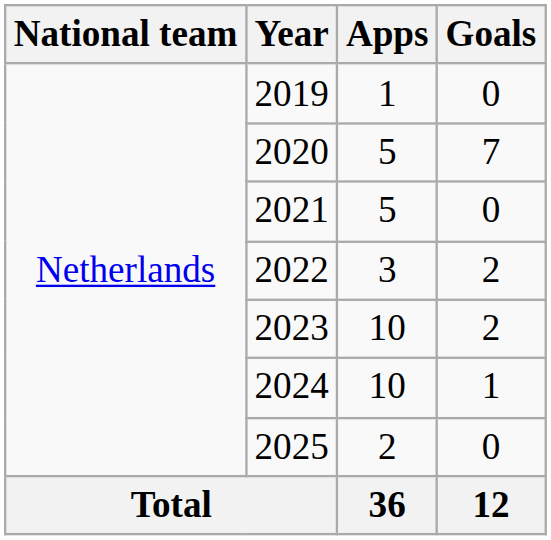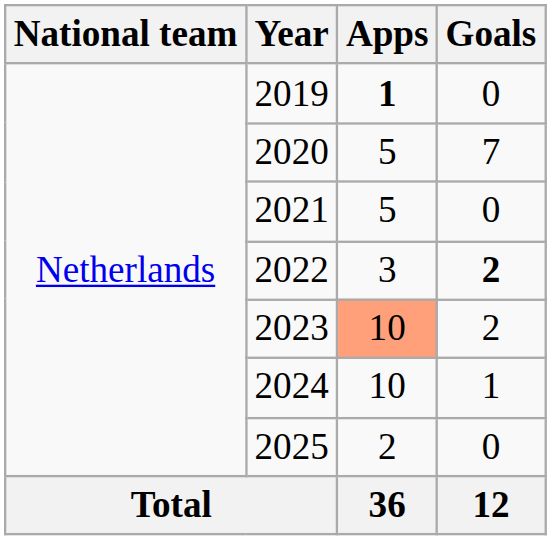(387, 92) normal -> (387, 92) bold
(491, 269) normal -> (491, 269) bold
(387, 328) no background -> (387, 328) lightsalmon background
